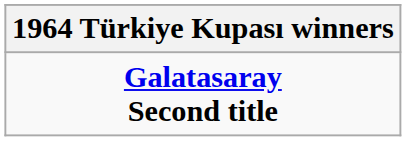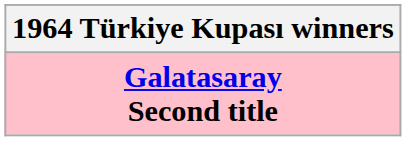(203, 93) no background -> (203, 93) pink background
